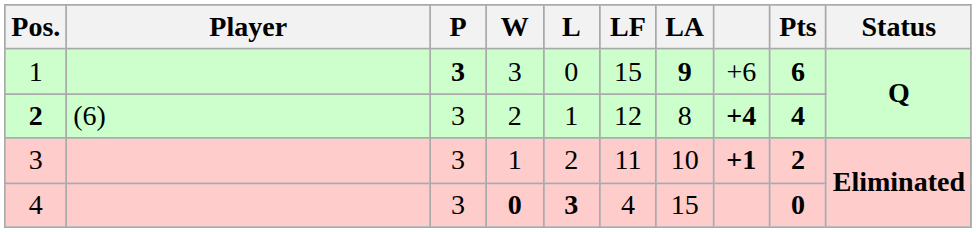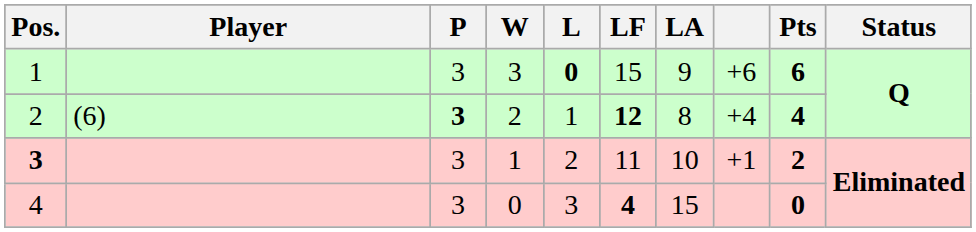(458, 71) bold -> (458, 71) normal
(571, 71) normal -> (571, 71) bold
(685, 71) bold -> (685, 71) normal
(36, 115) bold -> (36, 115) normal
(458, 115) normal -> (458, 115) bold
(628, 115) normal -> (628, 115) bold
(741, 115) bold -> (741, 115) normal
(36, 159) normal -> (36, 159) bold
(741, 159) bold -> (741, 159) normal
(515, 204) bold -> (515, 204) normal
(571, 204) bold -> (571, 204) normal
(628, 204) normal -> (628, 204) bold
